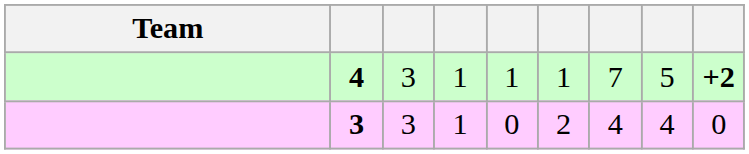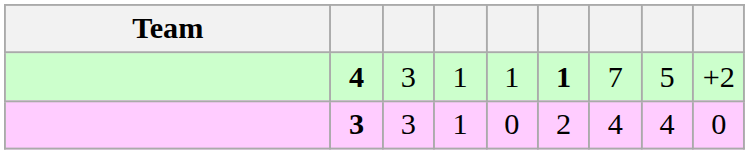(564, 76) normal -> (564, 76) bold
(719, 76) bold -> (719, 76) normal
